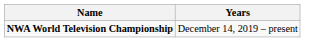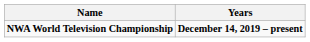(238, 28) normal -> (240, 28) bold
